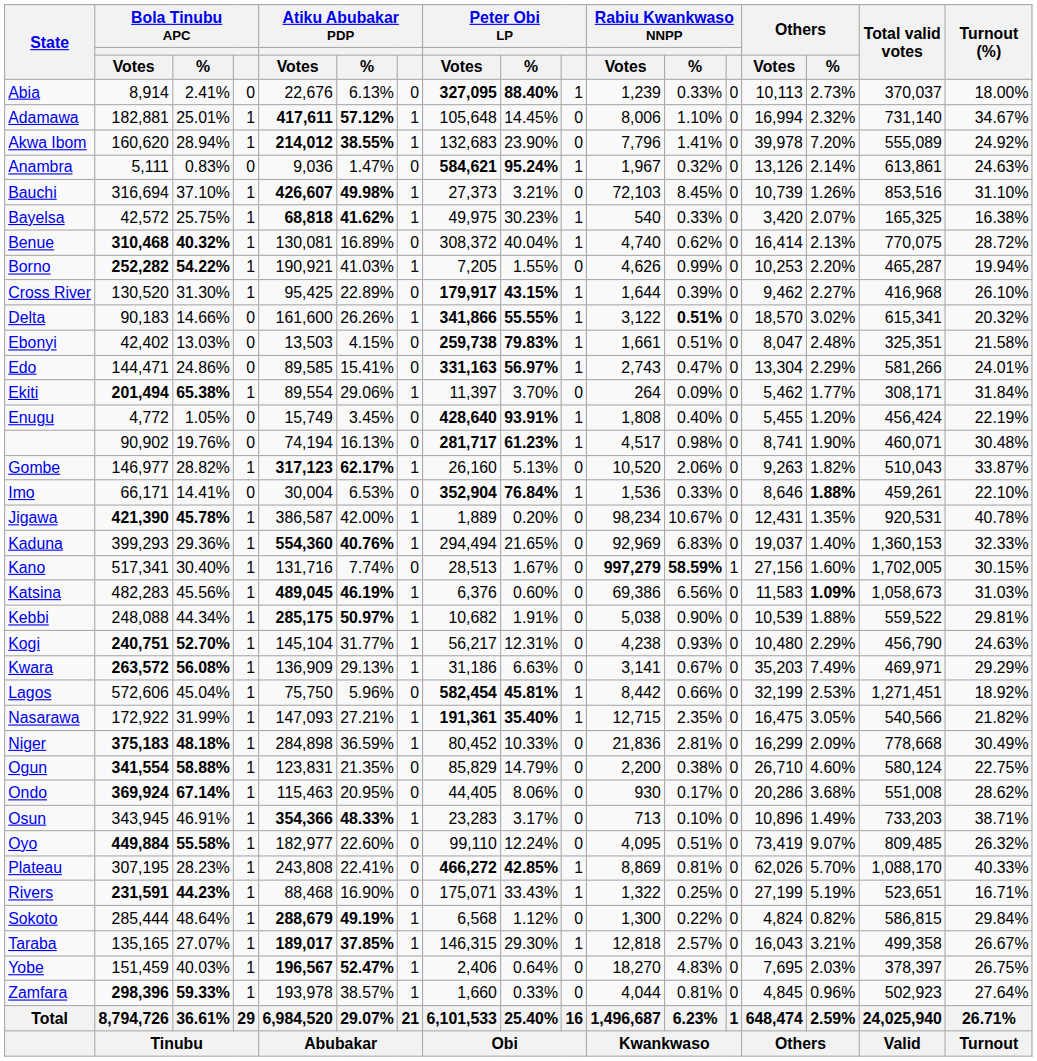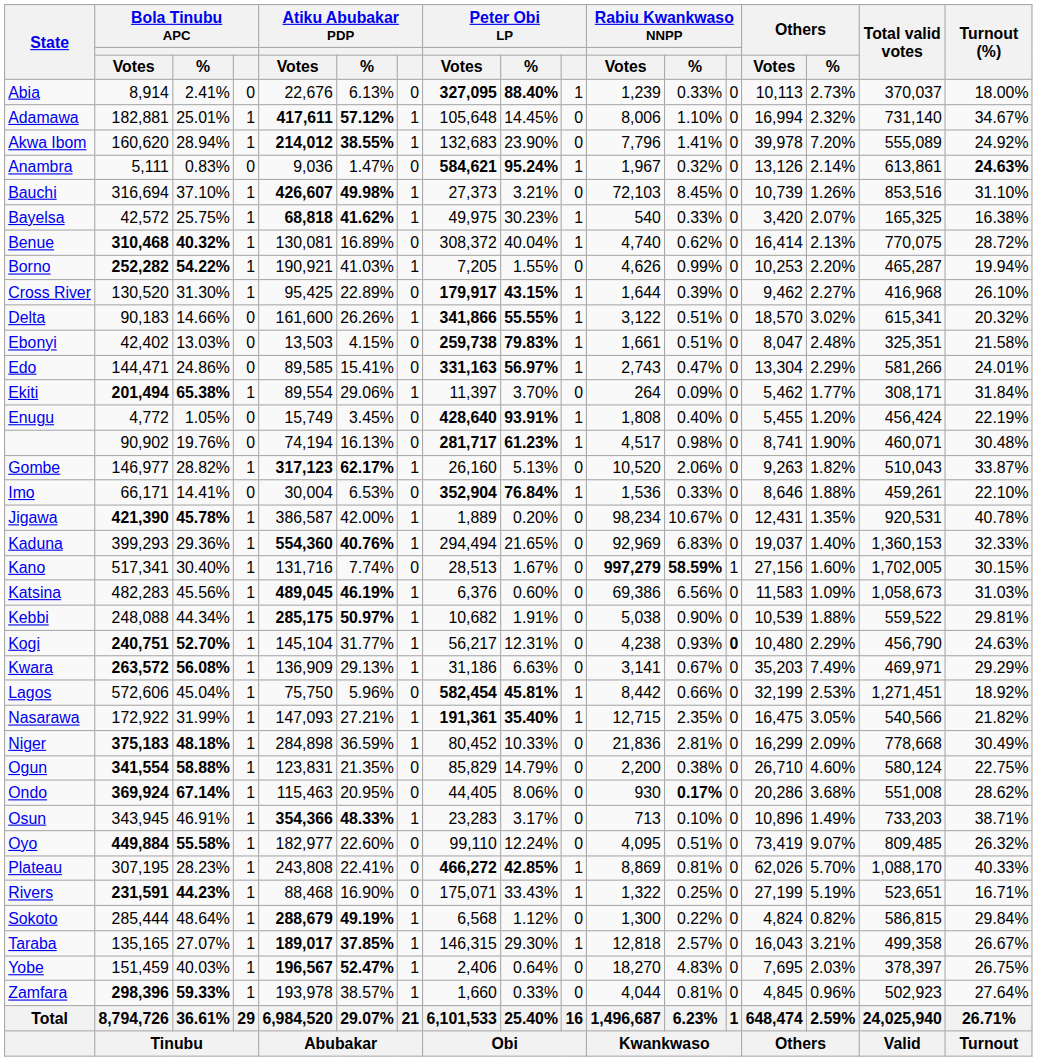(1002, 168) normal -> (1002, 168) bold
(700, 318) bold -> (700, 318) normal
(833, 493) bold -> (833, 493) normal
(833, 593) bold -> (833, 593) normal
(734, 643) normal -> (734, 643) bold
(700, 793) normal -> (700, 793) bold
